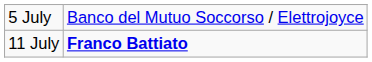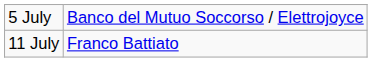(127, 43) bold -> (123, 43) normal
